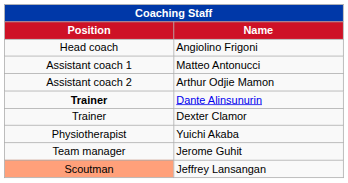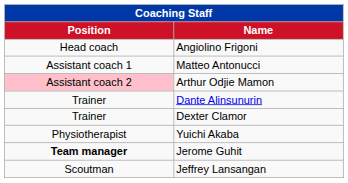(89, 83) no background -> (89, 83) pink background
(89, 100) bold -> (89, 100) normal
(89, 152) normal -> (89, 152) bold
(89, 169) lightsalmon background -> (89, 169) no background
